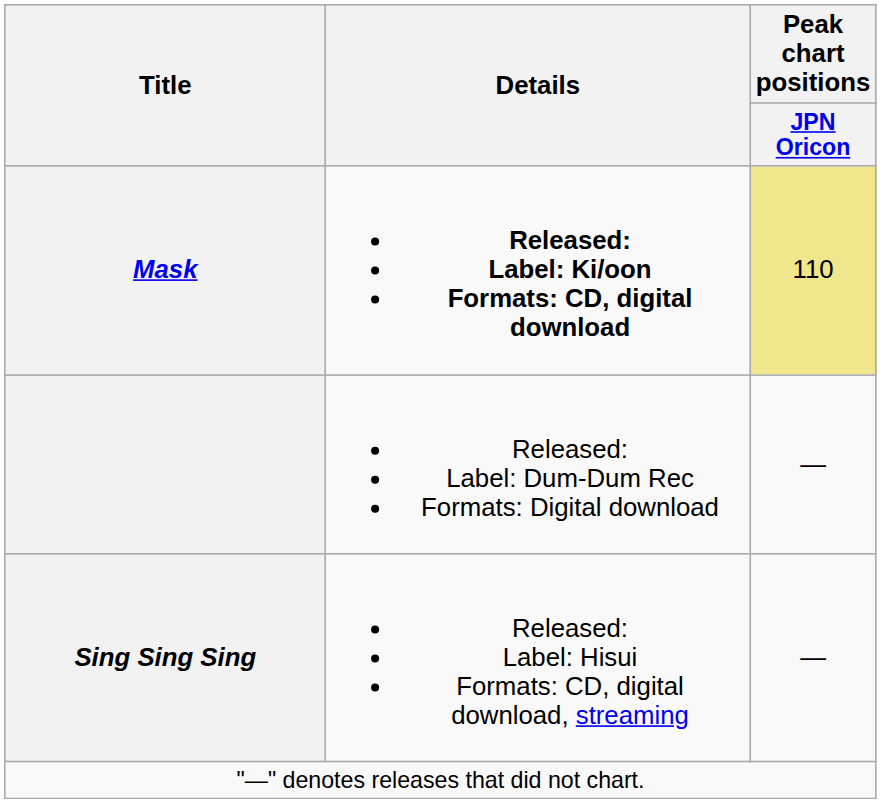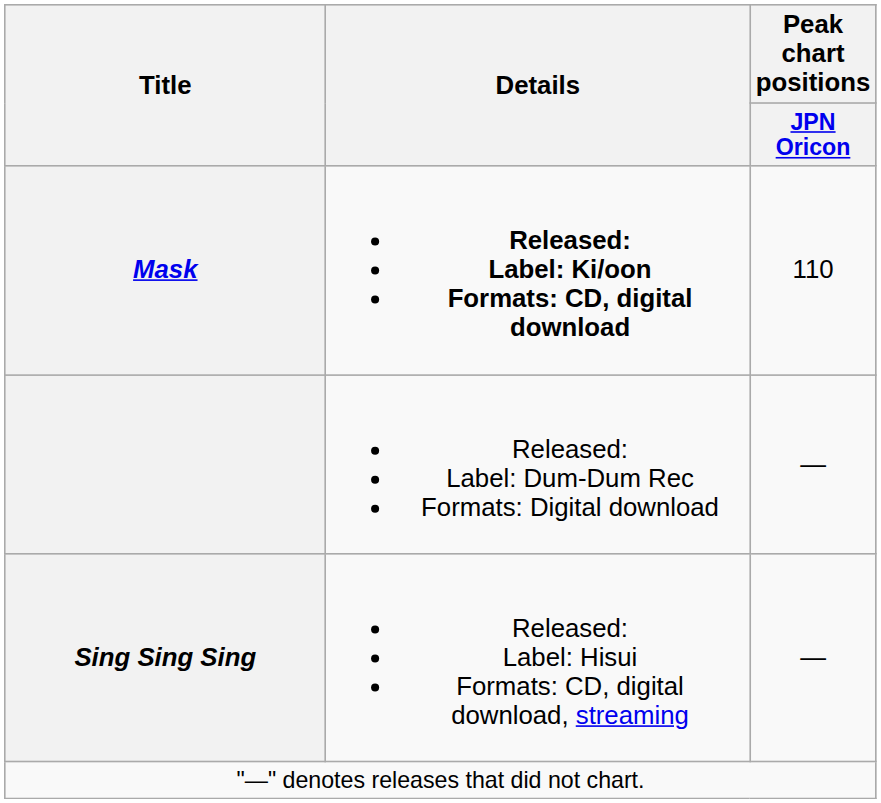(813, 269) khaki background -> (813, 269) no background
